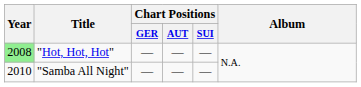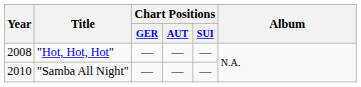(19, 52) lightgreen background -> (19, 52) no background
